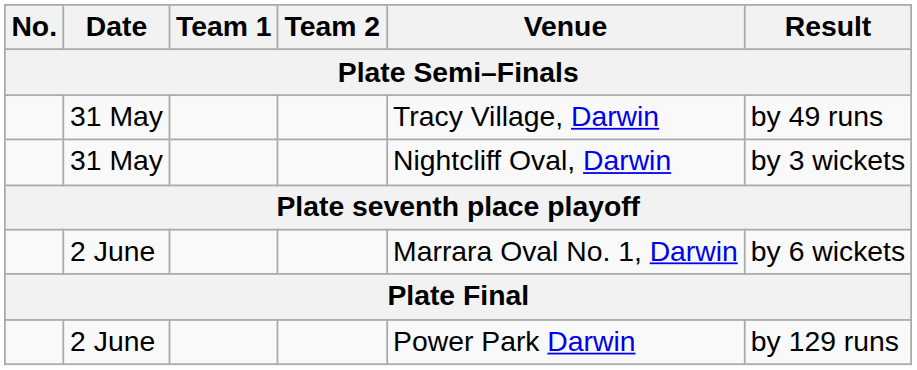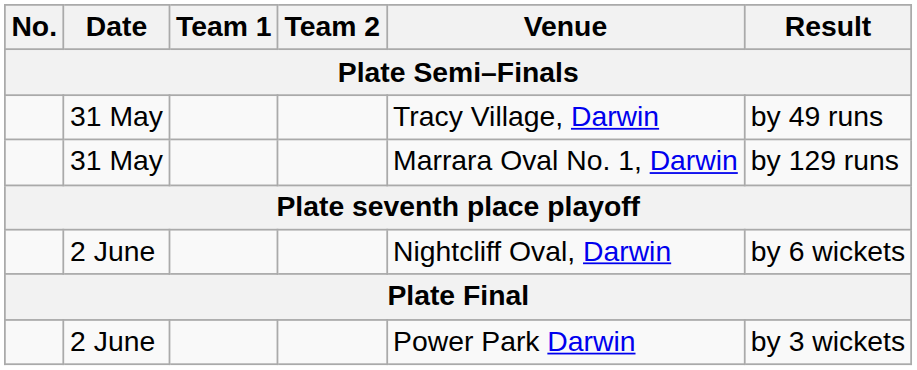(532, 161) Nightcliff Oval, Darwin -> (565, 161) Marrara Oval No. 1, Darwin
(828, 161) by 3 wickets -> (825, 161) by 129 runs
(565, 251) Marrara Oval No. 1, Darwin -> (532, 251) Nightcliff Oval, Darwin
(825, 341) by 129 runs -> (828, 341) by 3 wickets
